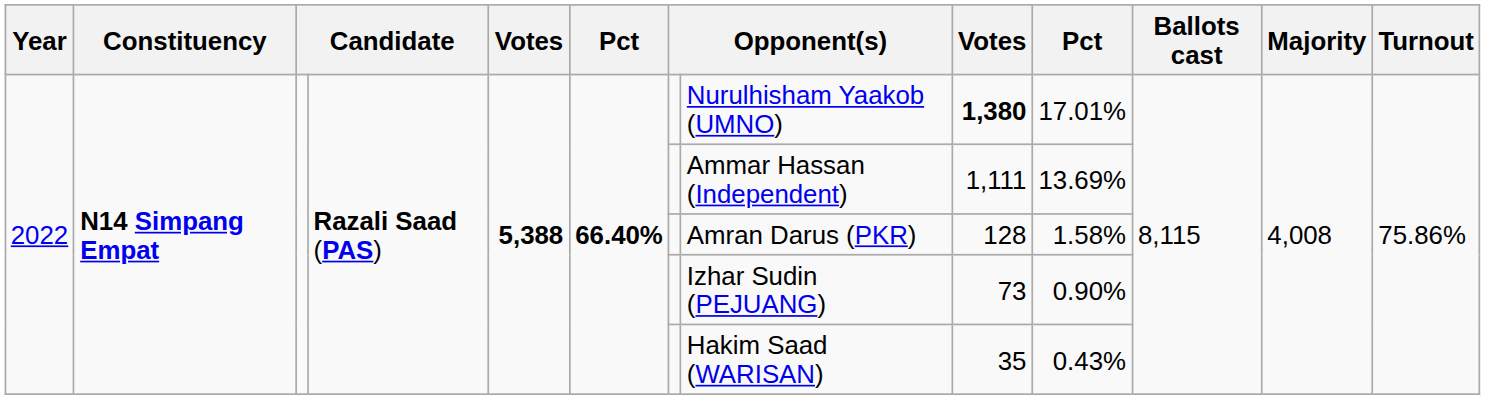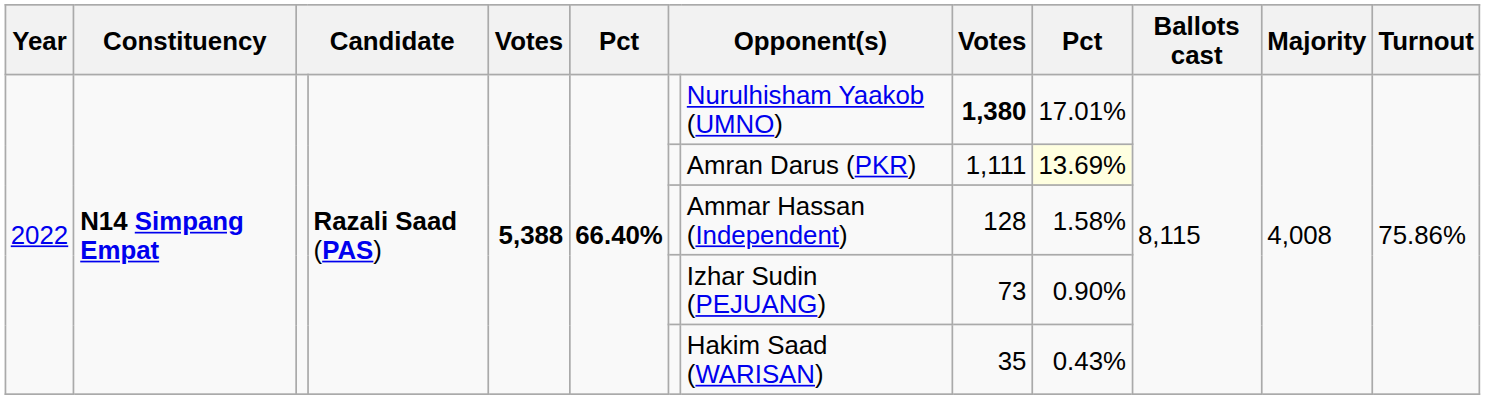(776, 179) Ammar Hassan (Independent) -> (802, 165) Amran Darus (PKR)
(1082, 179) no background -> (1082, 165) lightyellow background
(802, 235) Amran Darus (PKR) -> (776, 220) Ammar Hassan (Independent)
